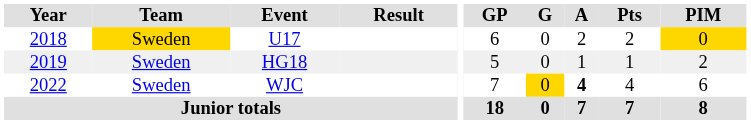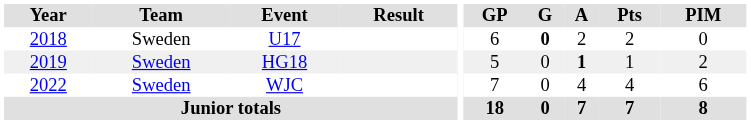(161, 38) gold background -> (161, 38) no background
(545, 38) normal -> (545, 38) bold
(703, 38) gold background -> (703, 38) no background
(582, 61) normal -> (582, 61) bold
(545, 85) gold background -> (545, 85) no background
(582, 85) bold -> (582, 85) normal
